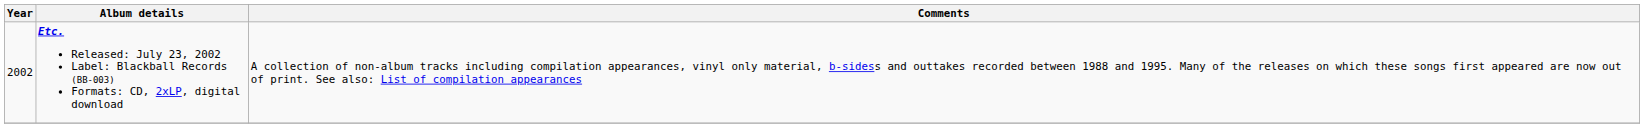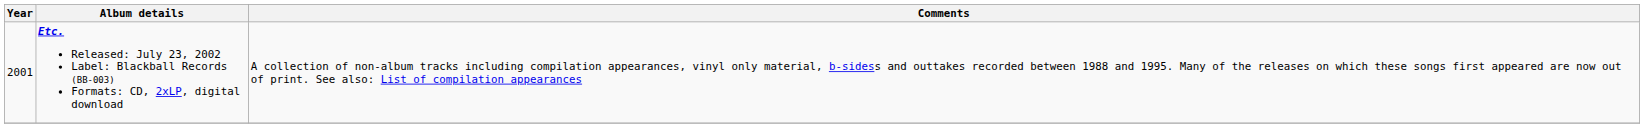(20, 73) 2002 -> (20, 73) 2001
